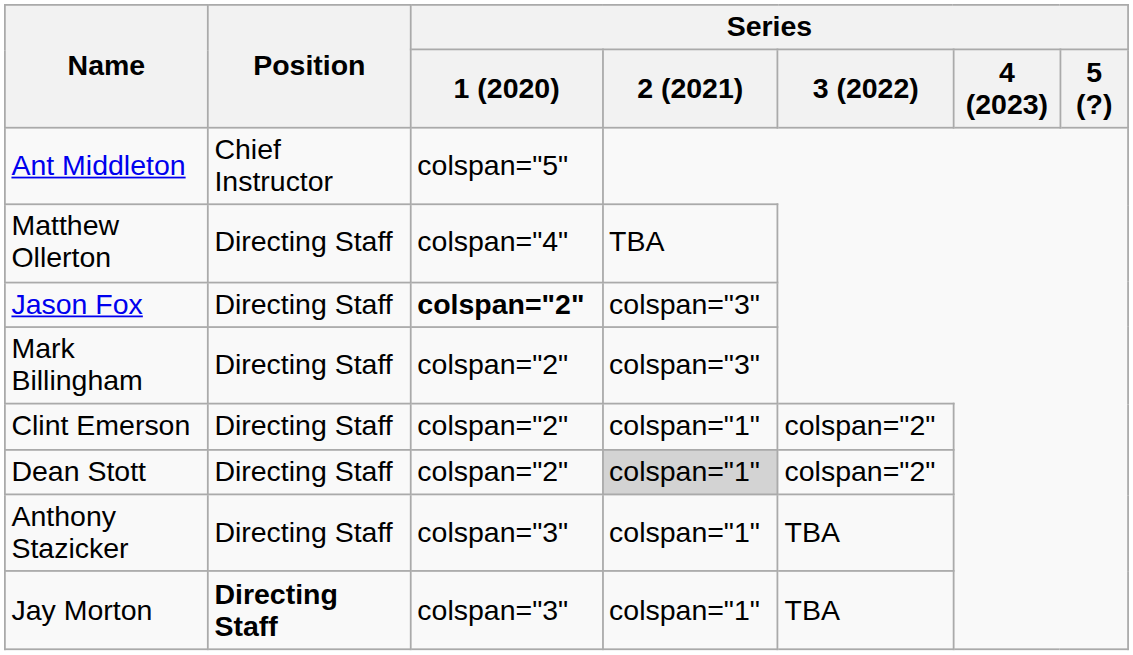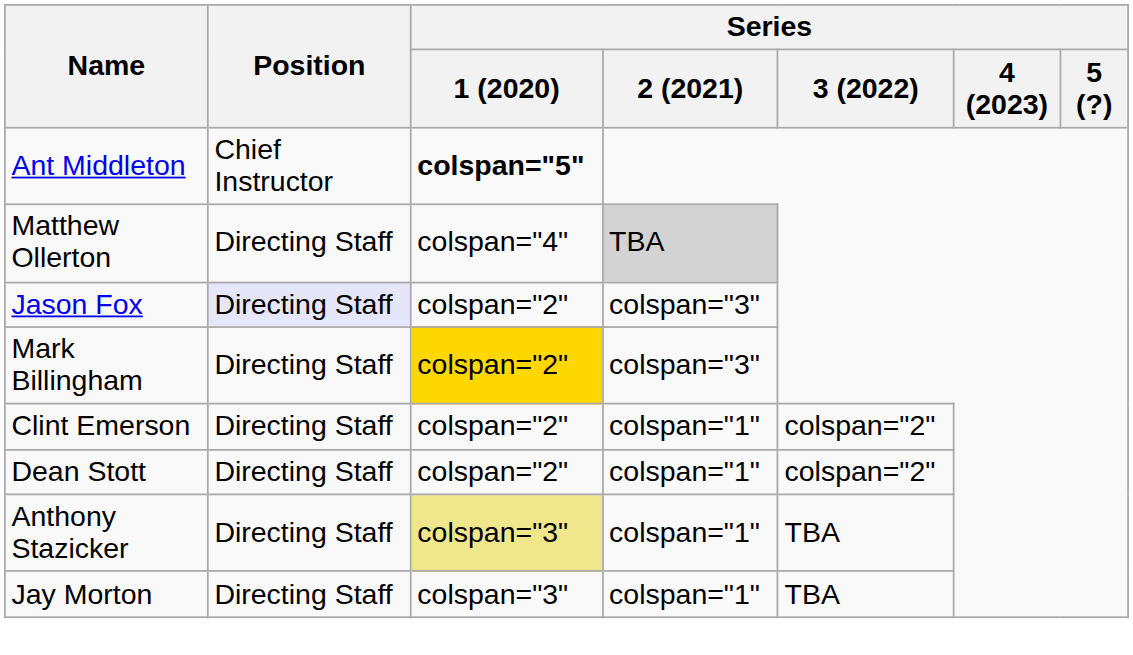(493, 165) normal -> (501, 165) bold
(637, 242) no background -> (637, 242) lightgrey background
(304, 303) no background -> (304, 303) lavender background
(501, 303) bold -> (493, 303) normal
(493, 365) no background -> (493, 365) gold background
(684, 471) lightgrey background -> (684, 471) no background
(493, 532) no background -> (493, 532) khaki background
(276, 609) bold -> (304, 593) normal
